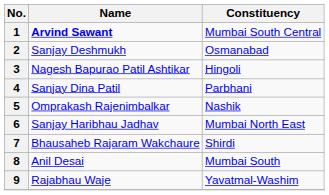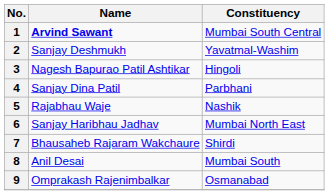(237, 50) Osmanabad -> (252, 50) Yavatmal-Washim
(100, 106) Omprakash Rajenimbalkar -> (71, 106) Rajabhau Waje
(71, 180) Rajabhau Waje -> (100, 180) Omprakash Rajenimbalkar
(252, 180) Yavatmal-Washim -> (237, 180) Osmanabad
